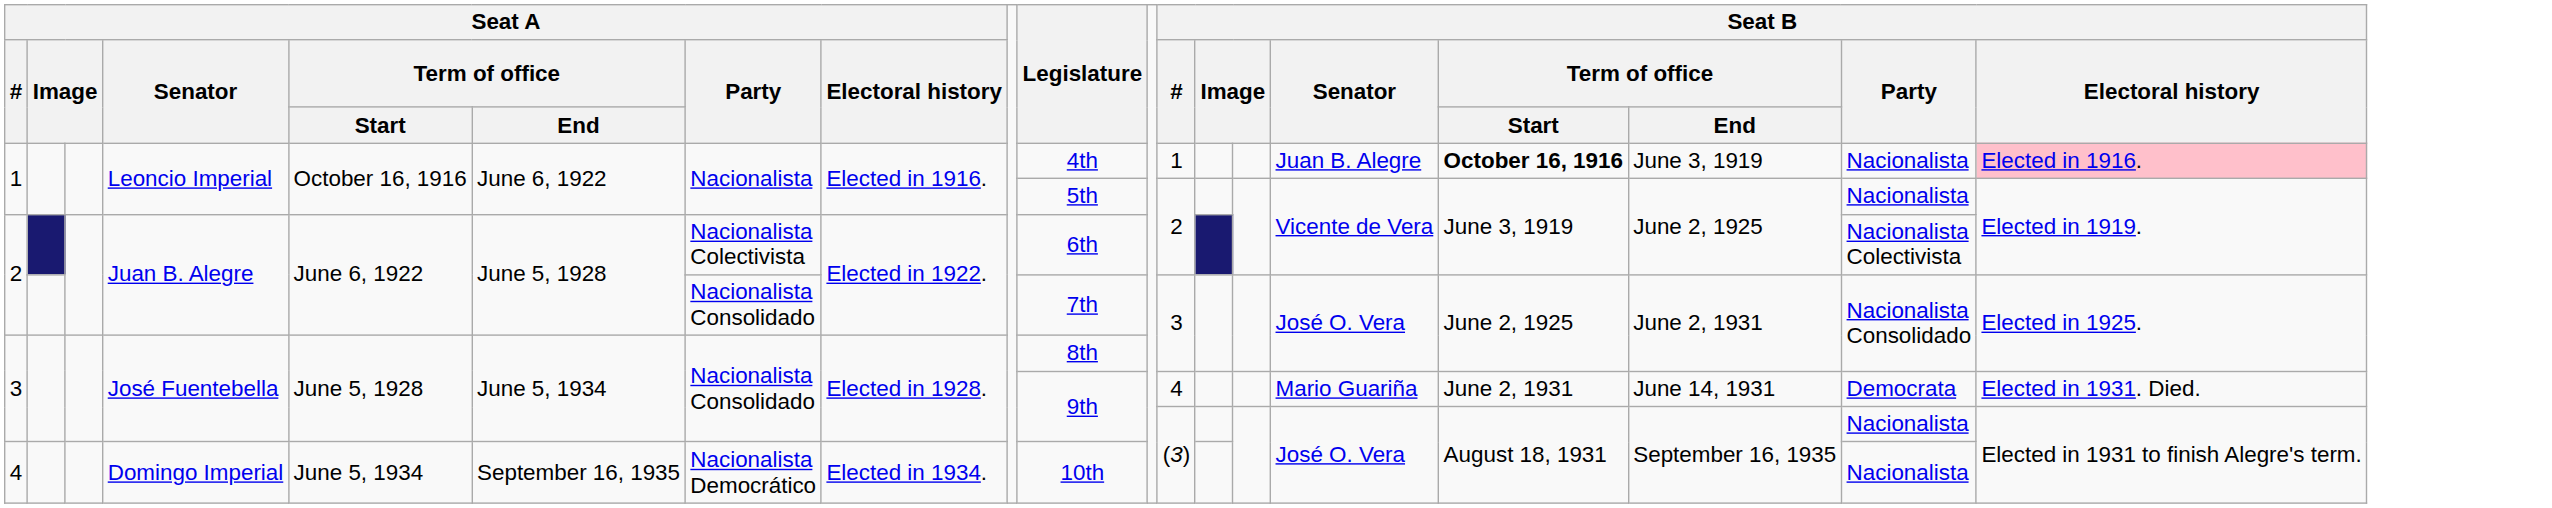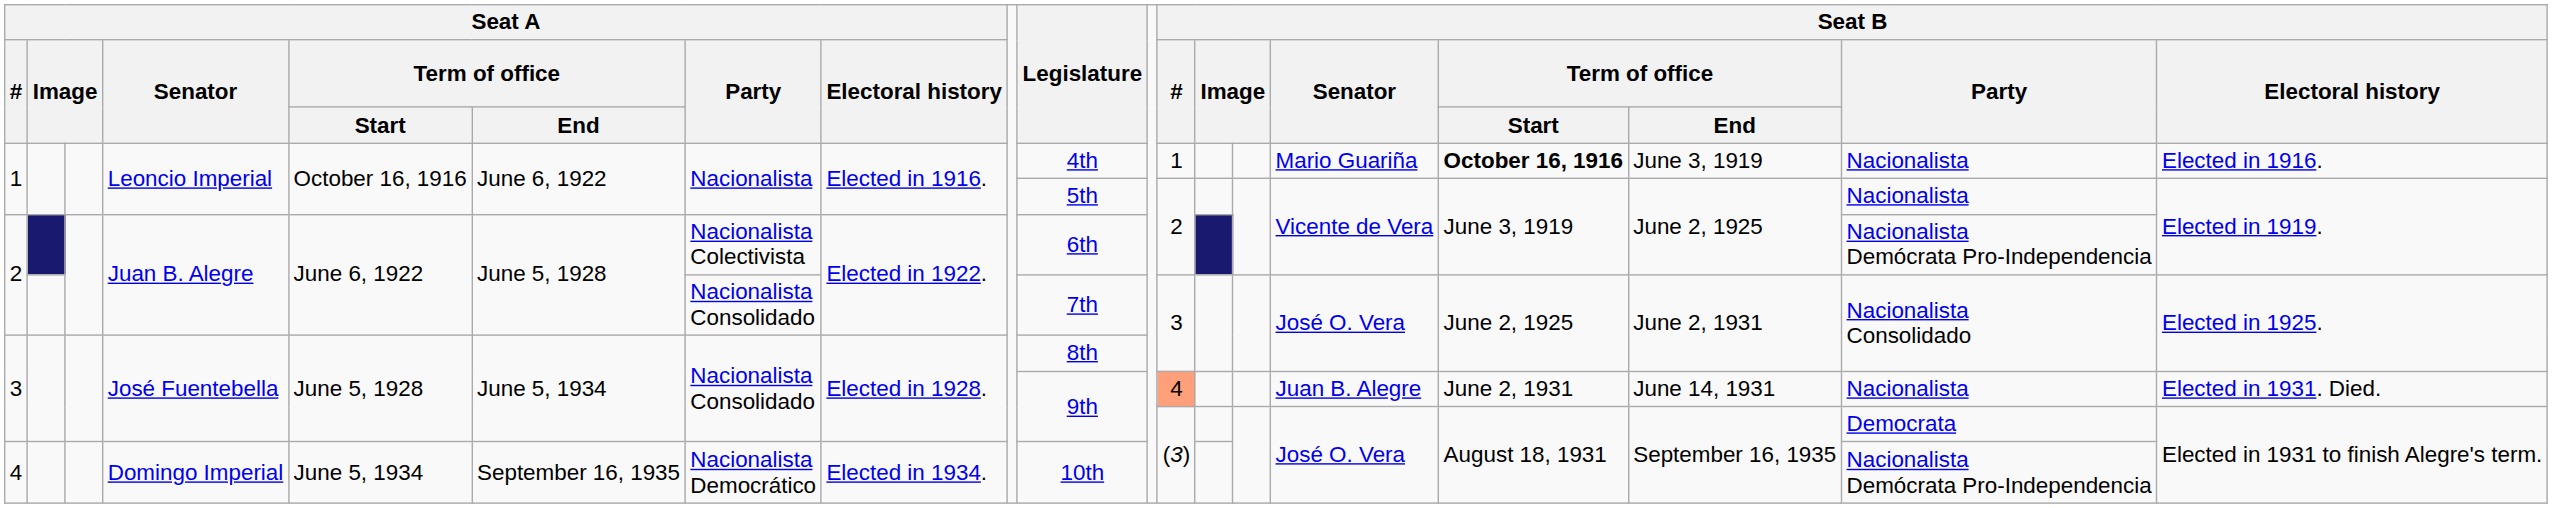(1348, 160) Juan B. Alegre -> (1346, 160) Mario Guariña
(2062, 160) pink background -> (2242, 160) no background
(1908, 244) Nacionalista Colectivista -> (1999, 244) Nacionalista Demócrata Pro-Independencia
(1176, 388) no background -> (1176, 388) lightsalmon background
(1346, 388) Mario Guariña -> (1348, 388) Juan B. Alegre
(1901, 388) Democrata -> (1908, 388) Nacionalista
(1908, 424) Nacionalista -> (1901, 424) Democrata
(1908, 472) Nacionalista -> (1999, 472) Nacionalista Demócrata Pro-Independencia
